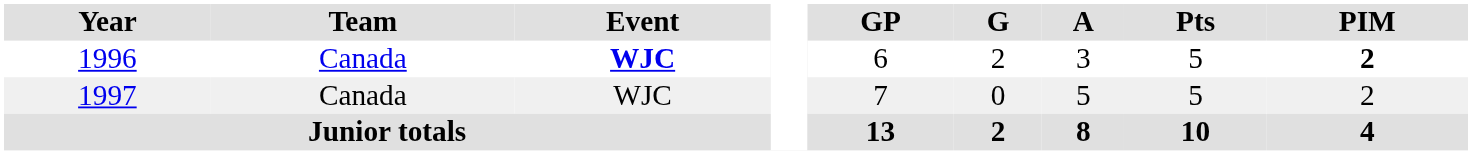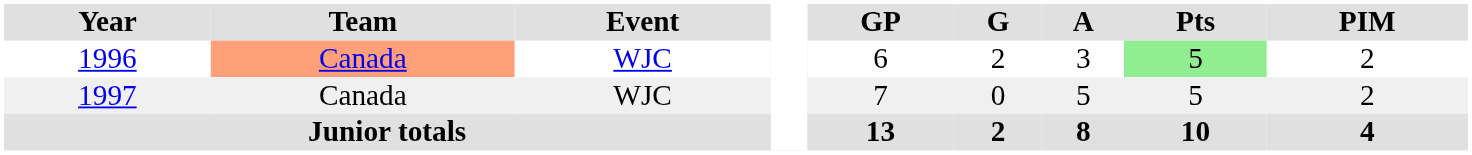(363, 58) no background -> (363, 58) lightsalmon background
(643, 58) bold -> (643, 58) normal
(1196, 58) no background -> (1196, 58) lightgreen background
(1367, 58) bold -> (1367, 58) normal
